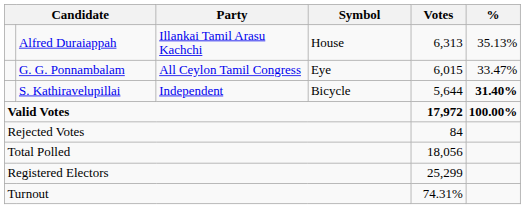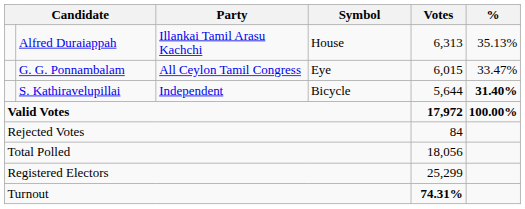(443, 193) normal -> (442, 193) bold
